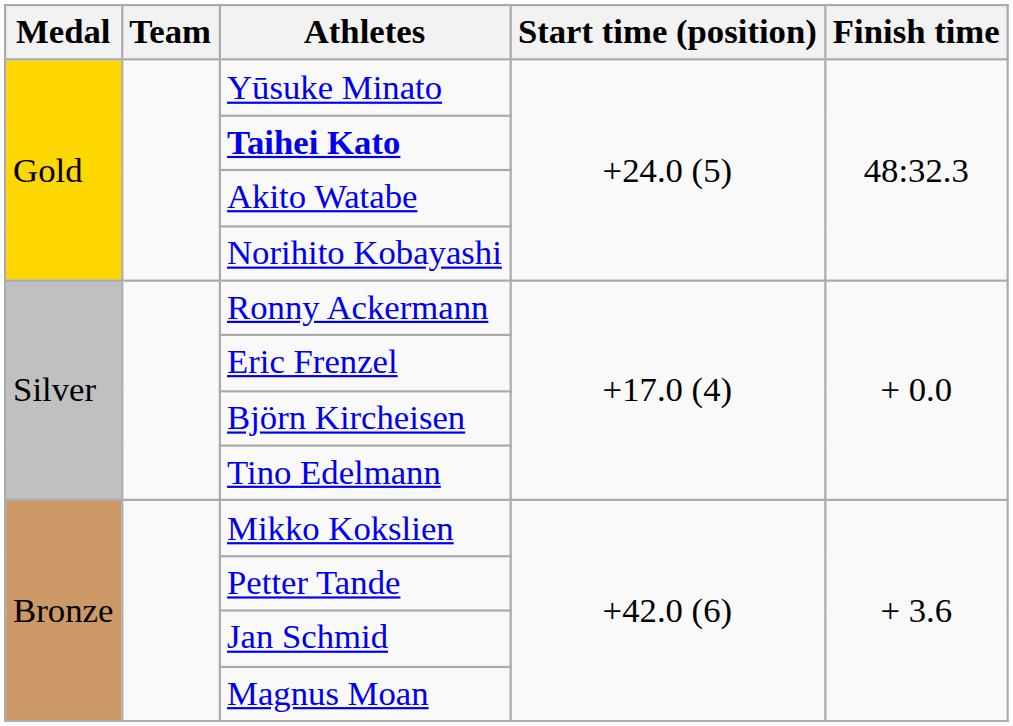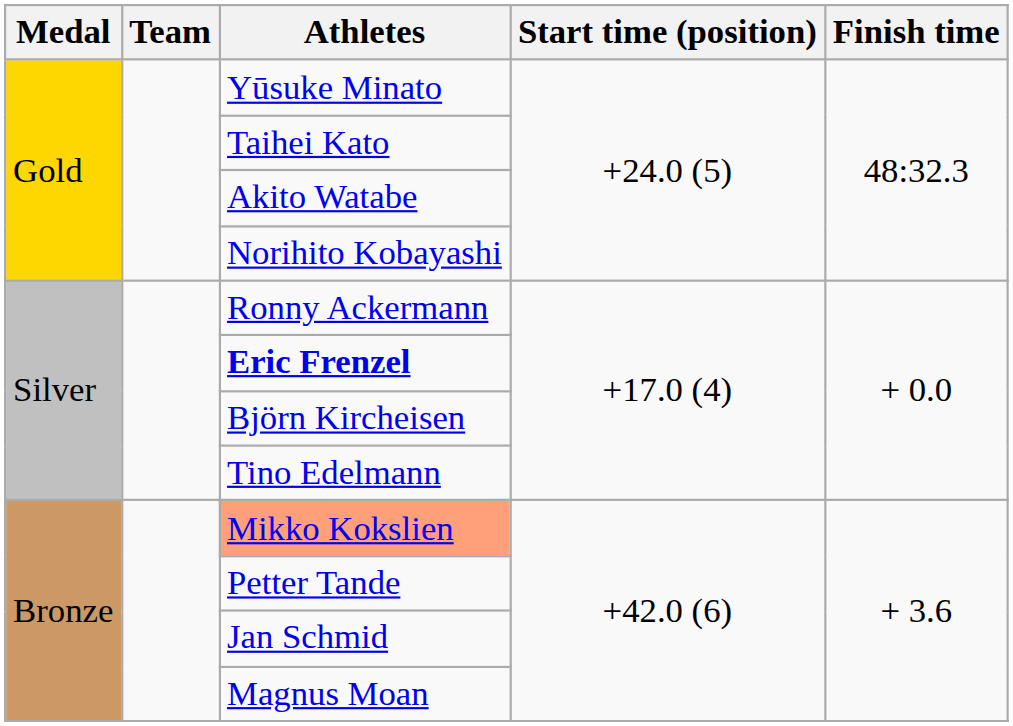(314, 142) bold -> (308, 142) normal
(312, 362) normal -> (319, 362) bold
(340, 527) no background -> (340, 527) lightsalmon background
